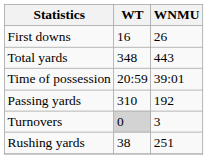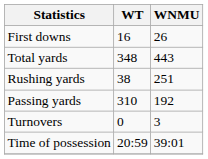rows swapped: (46, 143) <-> (59, 79)
(120, 121) lightgrey background -> (120, 121) no background
